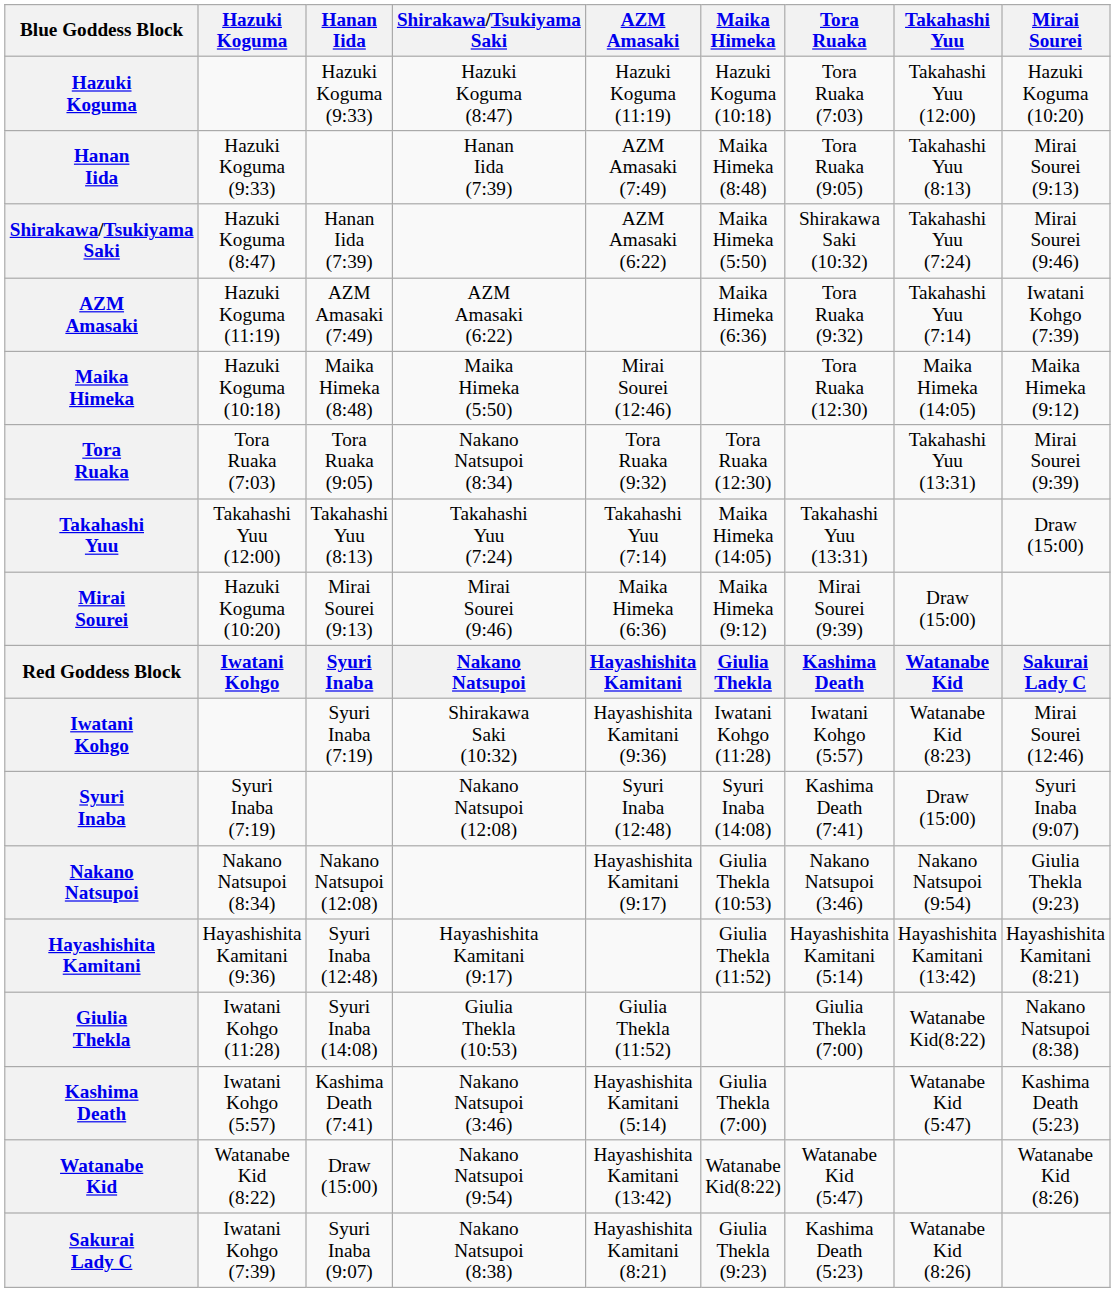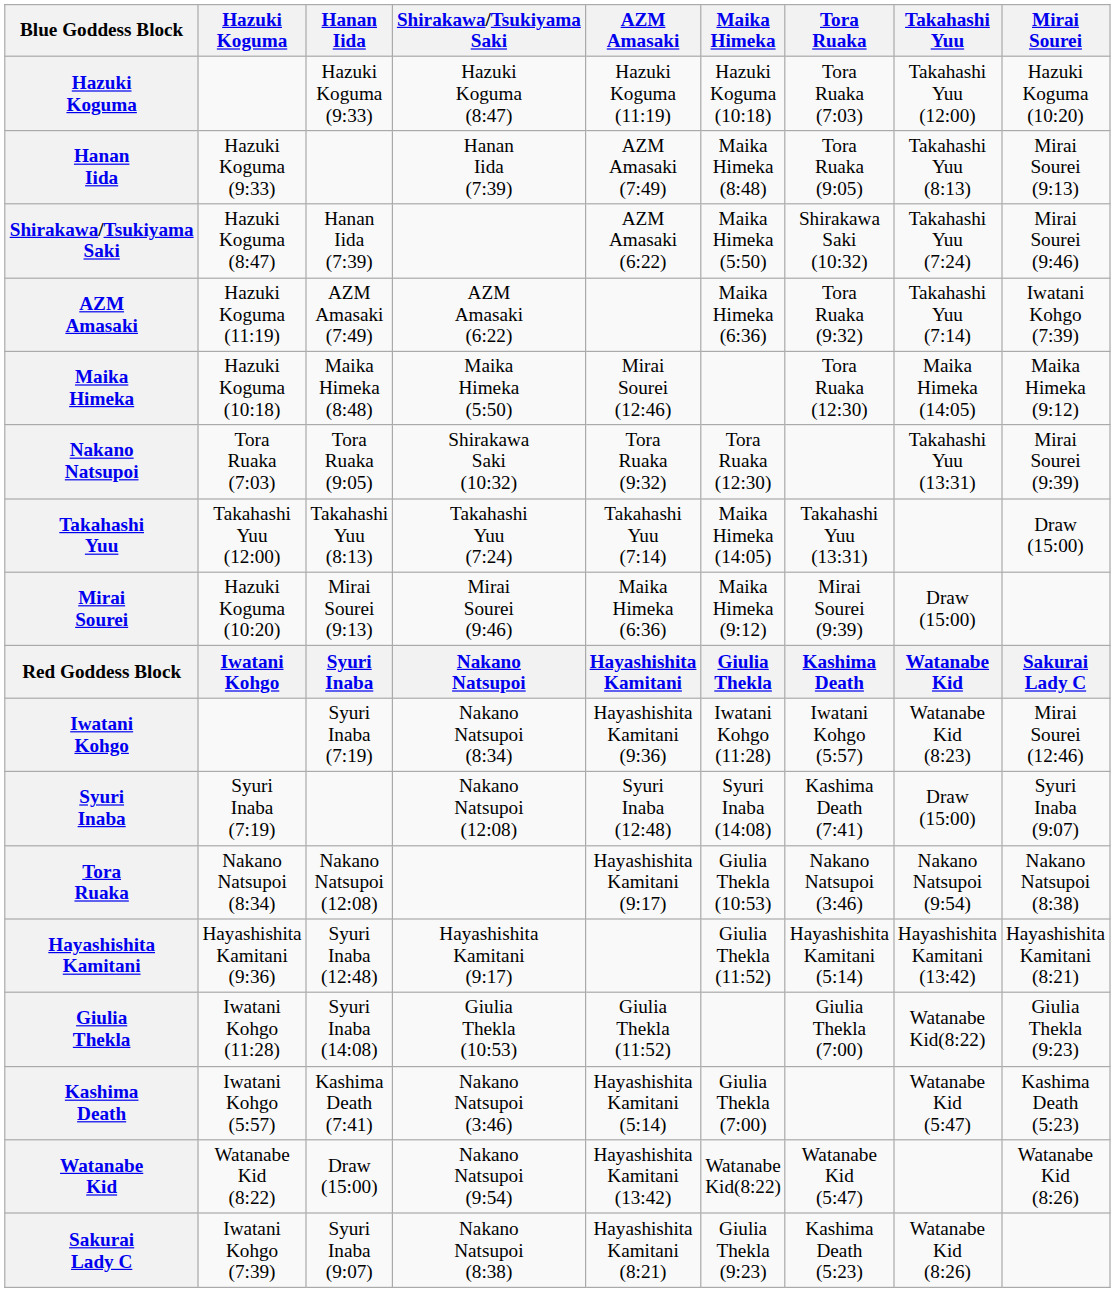(102, 461) Tora Ruaka -> (102, 461) Nakano Natsupoi
(489, 461) Nakano Natsupoi (8:34) -> (489, 461) Shirakawa Saki (10:32)
(489, 734) Shirakawa Saki (10:32) -> (489, 734) Nakano Natsupoi (8:34)
(102, 881) Nakano Natsupoi -> (102, 881) Tora Ruaka
(1055, 881) Giulia Thekla (9:23) -> (1055, 881) Nakano Natsupoi (8:38)
(1055, 1029) Nakano Natsupoi (8:38) -> (1055, 1029) Giulia Thekla (9:23)
